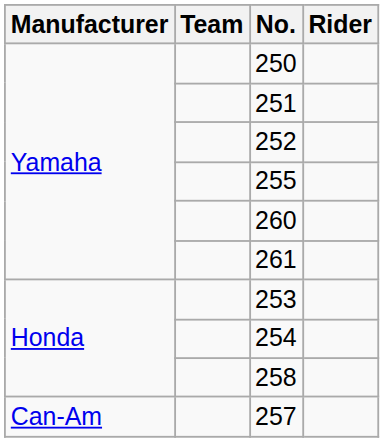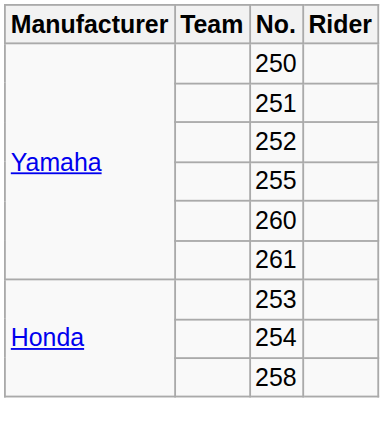- row: (276, 416)
